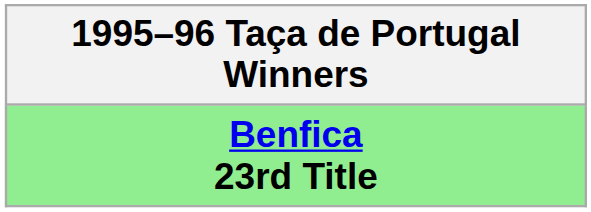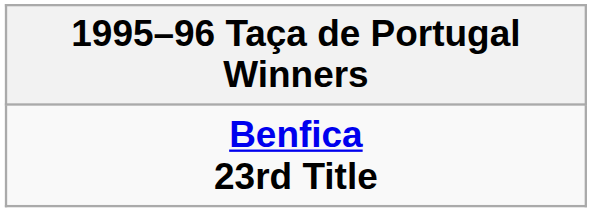(296, 154) lightgreen background -> (296, 154) no background
